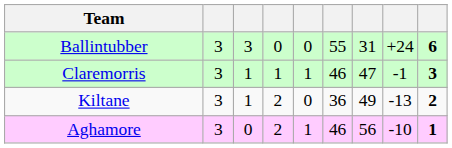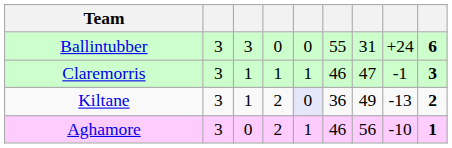(308, 101) no background -> (308, 101) lavender background
